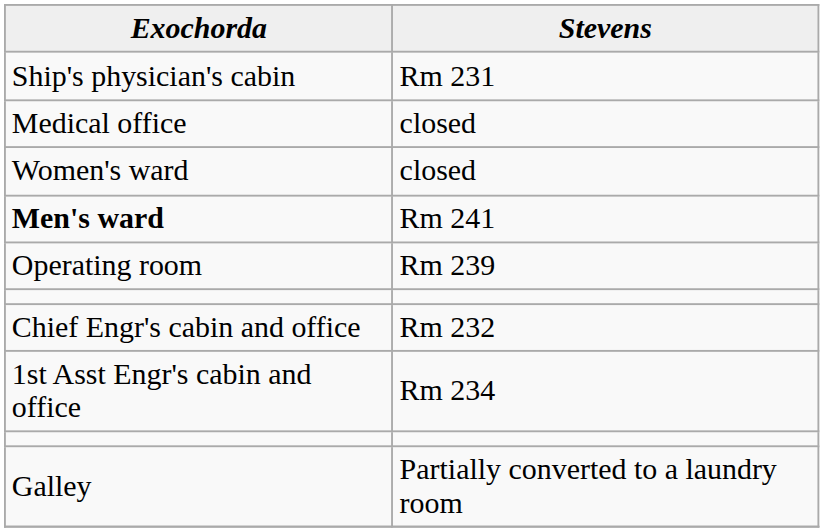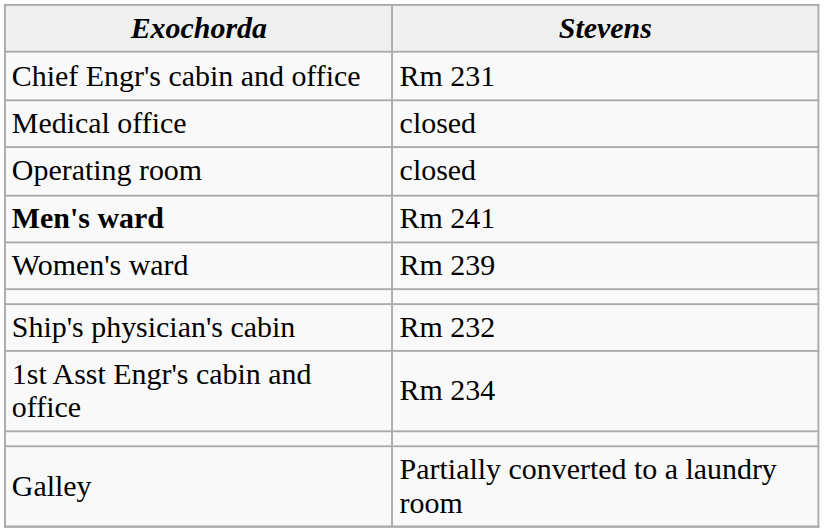(154, 75) Ship's physician's cabin -> (186, 75) Chief Engr's cabin and office
(100, 170) Women's ward -> (107, 170) Operating room
(107, 265) Operating room -> (100, 265) Women's ward
(186, 326) Chief Engr's cabin and office -> (154, 326) Ship's physician's cabin
